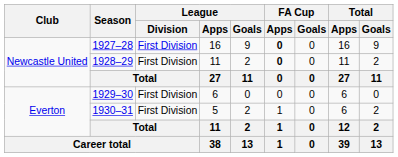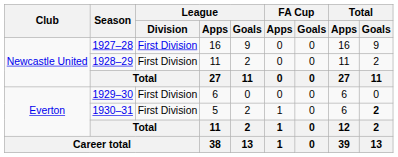(280, 45) bold -> (280, 45) normal
(280, 62) bold -> (280, 62) normal
(376, 111) normal -> (376, 111) bold
